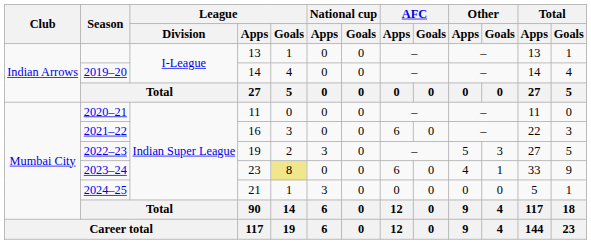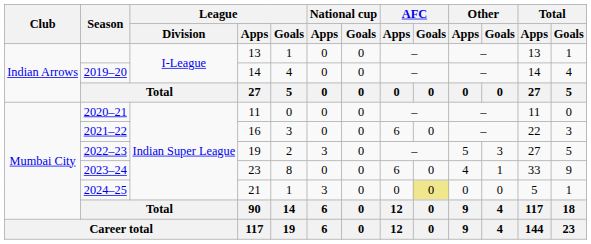(289, 170) khaki background -> (289, 170) no background
(431, 190) no background -> (431, 190) khaki background
